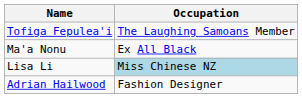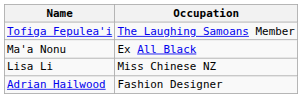(167, 67) lightblue background -> (167, 67) no background
